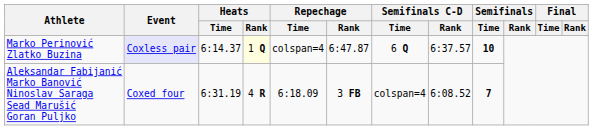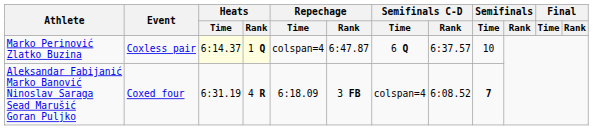(161, 49) lavender background -> (161, 49) no background
(221, 49) no background -> (221, 49) lightyellow background
(489, 49) bold -> (489, 49) normal
